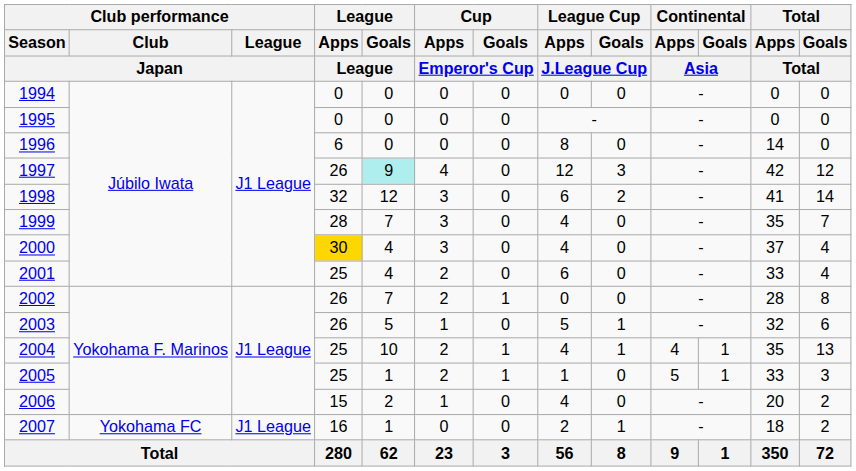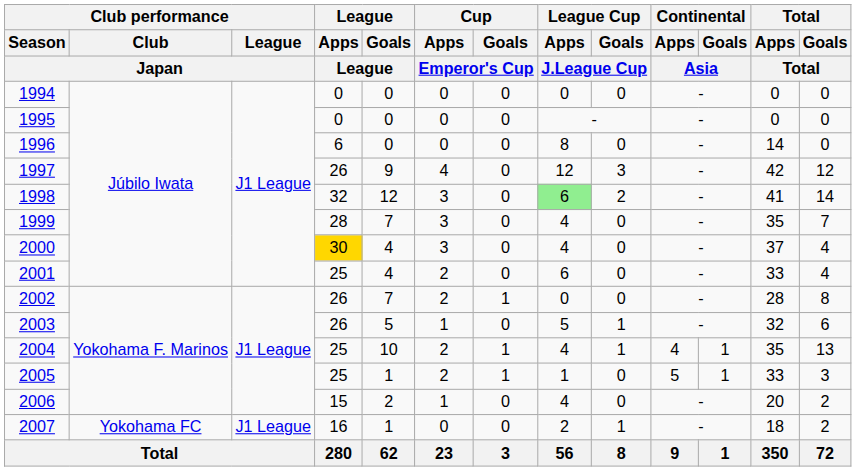(389, 171) paleturquoise background -> (389, 171) no background
(565, 196) no background -> (565, 196) lightgreen background
